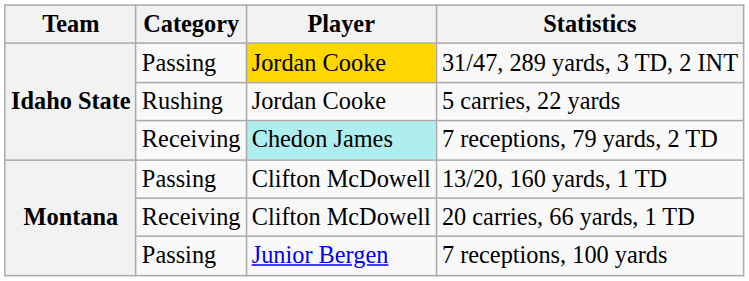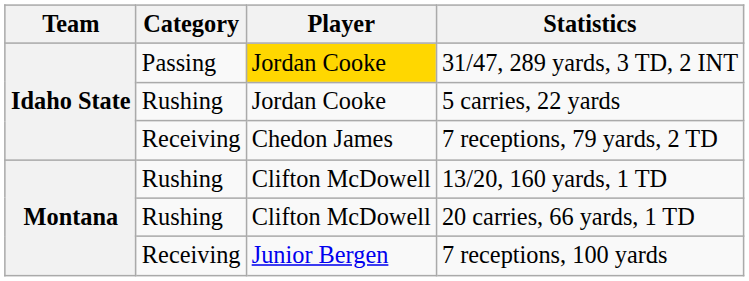(322, 139) paleturquoise background -> (322, 139) no background
(179, 178) Passing -> (182, 178) Rushing
(191, 216) Receiving -> (182, 216) Rushing
(179, 255) Passing -> (191, 255) Receiving
